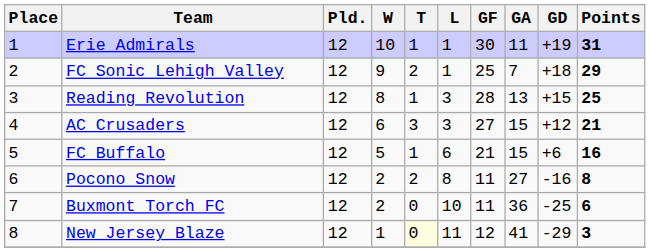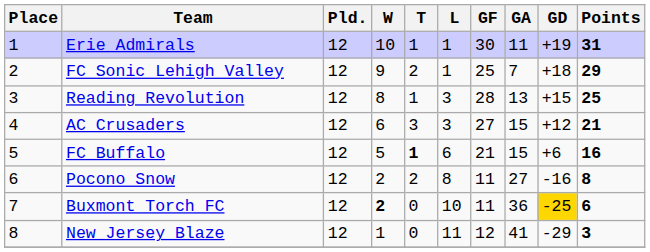(414, 153) normal -> (414, 153) bold
(380, 206) normal -> (380, 206) bold
(556, 206) no background -> (556, 206) gold background
(414, 233) lightyellow background -> (414, 233) no background
